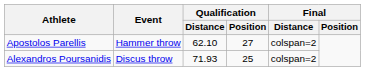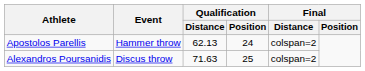(205, 43) 62.10 -> (205, 43) 62.13
(248, 43) 27 -> (248, 43) 24
(205, 59) 71.93 -> (205, 59) 71.63
